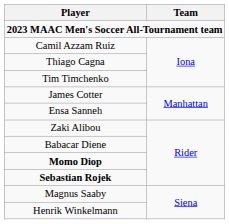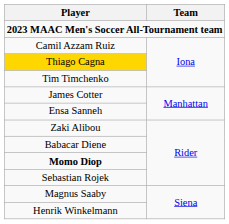(75, 62) no background -> (75, 62) gold background
(75, 177) bold -> (75, 177) normal
